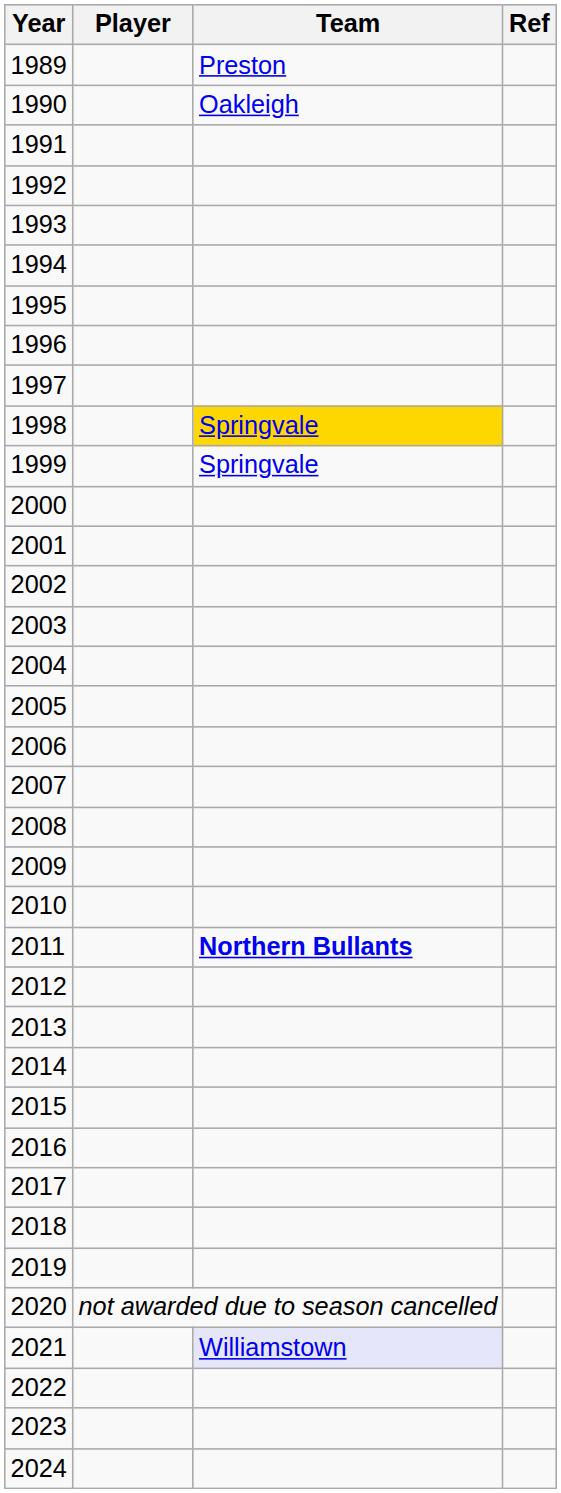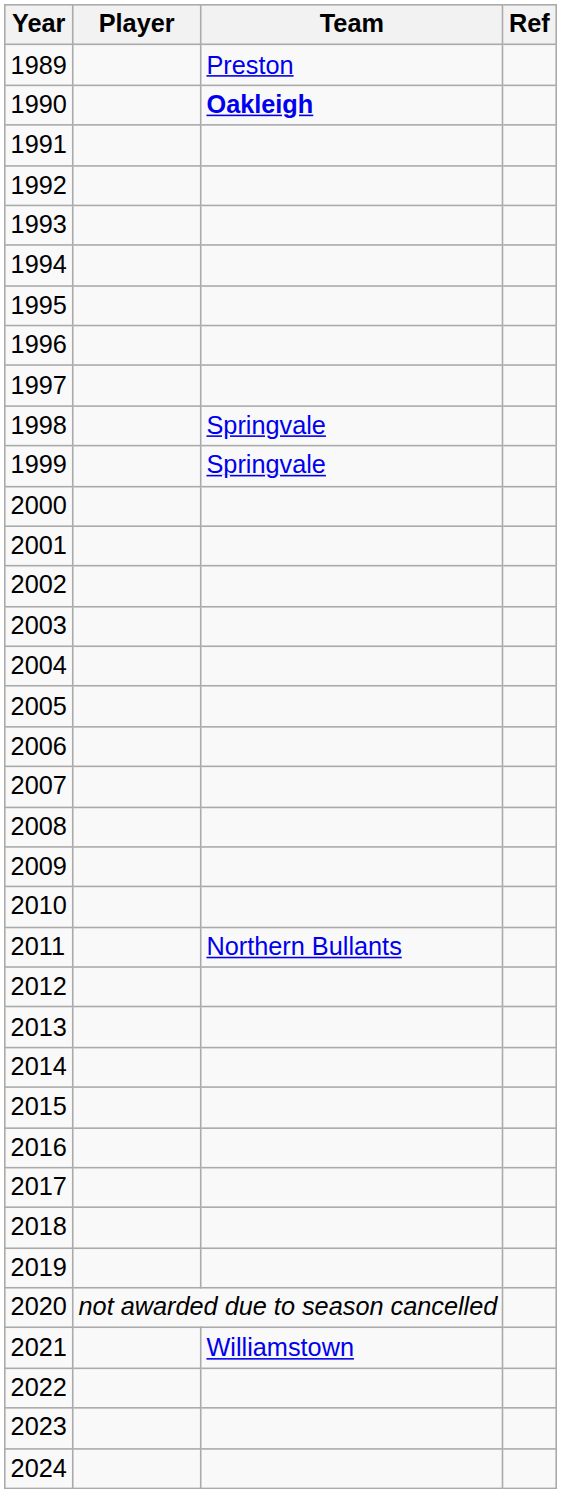(249, 104) normal -> (260, 104) bold
(259, 425) gold background -> (266, 425) no background
(306, 946) bold -> (304, 946) normal
(273, 1347) lavender background -> (280, 1347) no background
